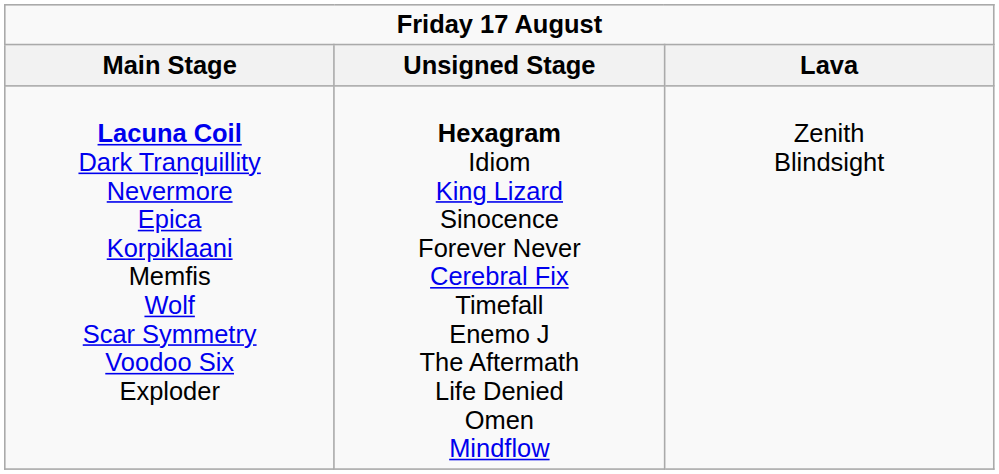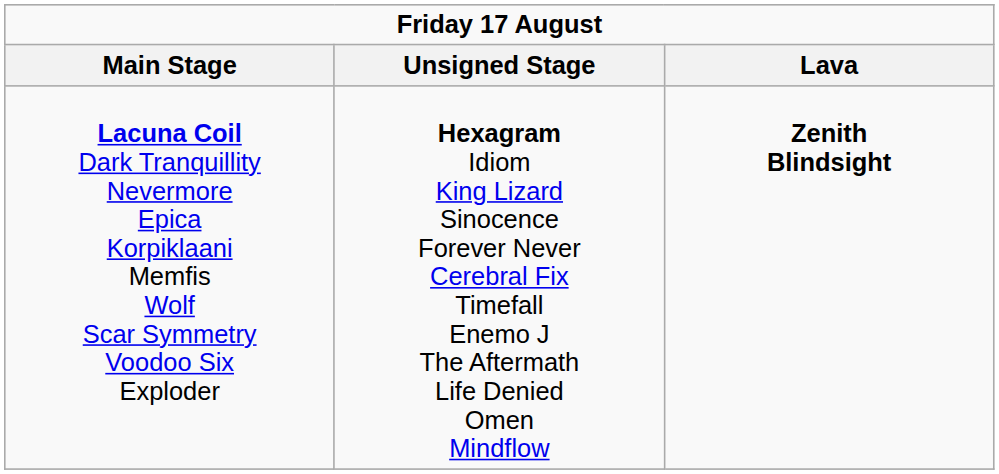(829, 148) normal -> (829, 148) bold
